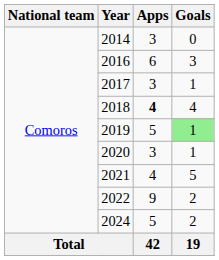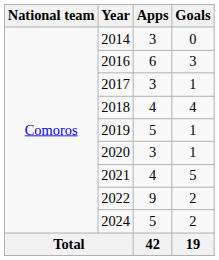(153, 107) bold -> (153, 107) normal
(193, 130) lightgreen background -> (193, 130) no background
